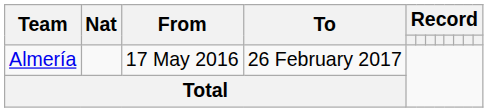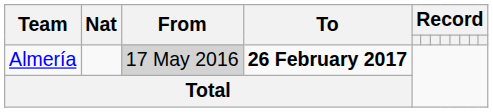(182, 59) no background -> (182, 59) lightgrey background
(325, 59) normal -> (327, 59) bold
